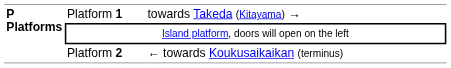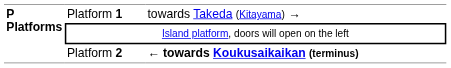(245, 53) normal -> (253, 53) bold
